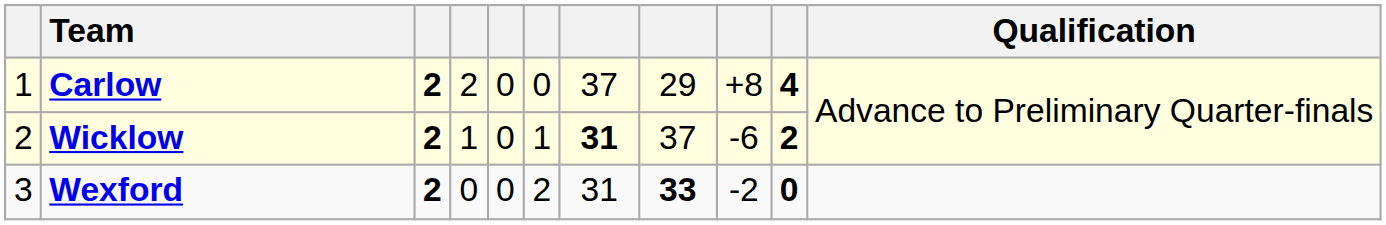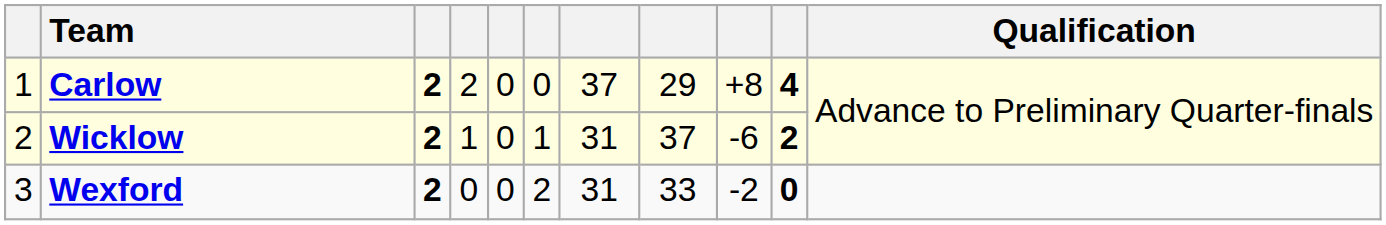(599, 137) bold -> (599, 137) normal
(678, 191) bold -> (678, 191) normal
